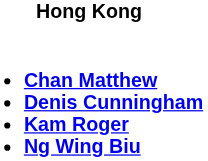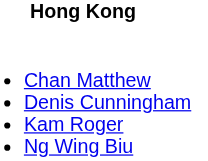(89, 114) bold -> (83, 114) normal
